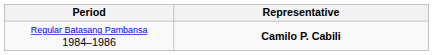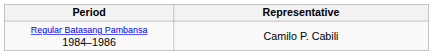(301, 36) bold -> (301, 36) normal
